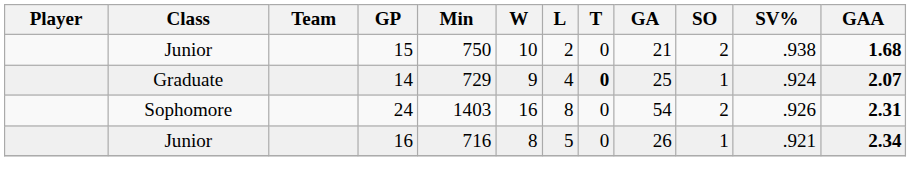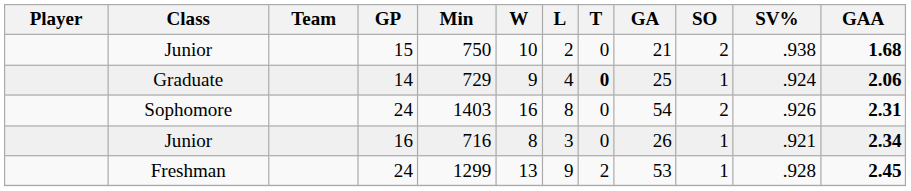(885, 79) 2.07 -> (885, 79) 2.06
(569, 140) 5 -> (569, 140) 3
+ row: (188, 170)
